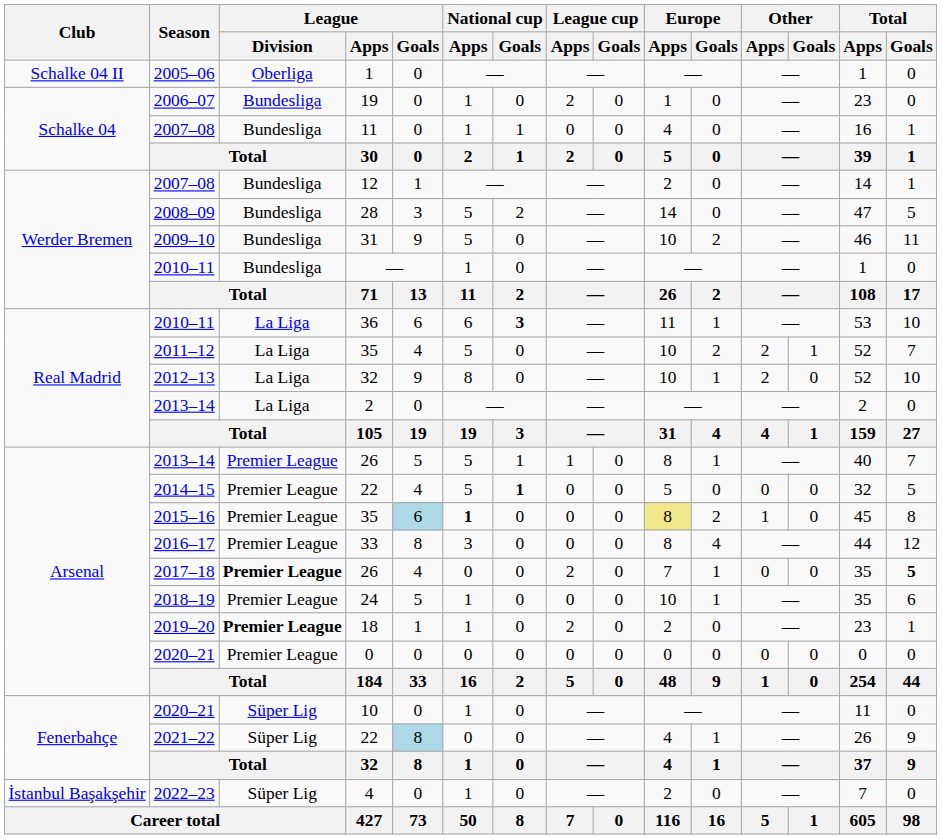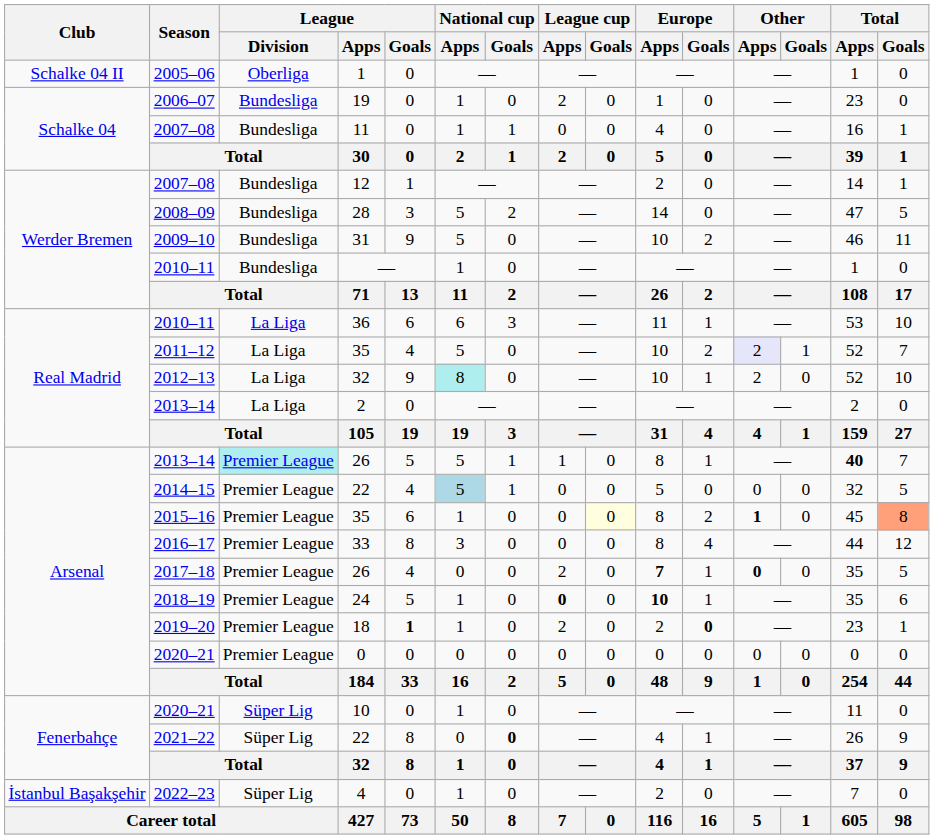(520, 322) bold -> (512, 322) normal
(765, 350) no background -> (757, 350) lavender background
(468, 377) no background -> (460, 377) paleturquoise background
(282, 460) no background -> (278, 460) paleturquoise background
(863, 460) normal -> (855, 460) bold
(468, 488) no background -> (460, 488) lightblue background
(520, 488) bold -> (512, 488) normal
(418, 516) lightblue background -> (410, 516) no background
(468, 516) bold -> (460, 516) normal
(619, 516) no background -> (611, 516) lightyellow background
(668, 516) khaki background -> (660, 516) no background
(765, 516) normal -> (757, 516) bold
(911, 516) no background -> (903, 516) lightsalmon background
(282, 571) bold -> (278, 571) normal
(668, 571) normal -> (660, 571) bold
(765, 571) normal -> (757, 571) bold
(911, 571) bold -> (903, 571) normal
(570, 599) normal -> (562, 599) bold
(668, 599) normal -> (660, 599) bold
(282, 626) bold -> (278, 626) normal
(418, 626) normal -> (410, 626) bold
(716, 626) normal -> (708, 626) bold
(418, 737) lightblue background -> (410, 737) no background
(520, 737) normal -> (512, 737) bold
